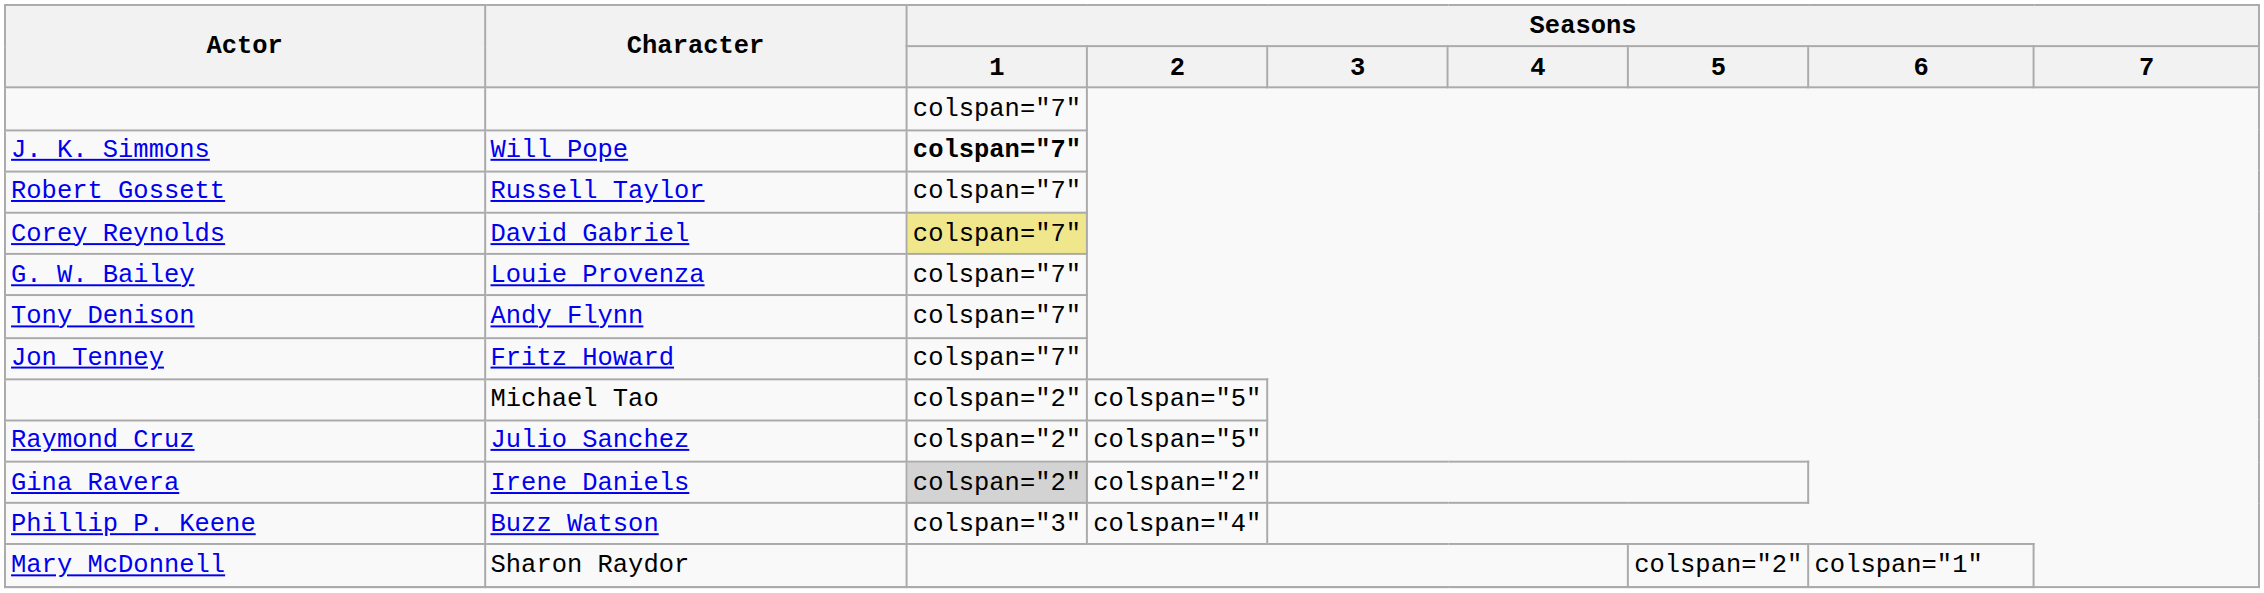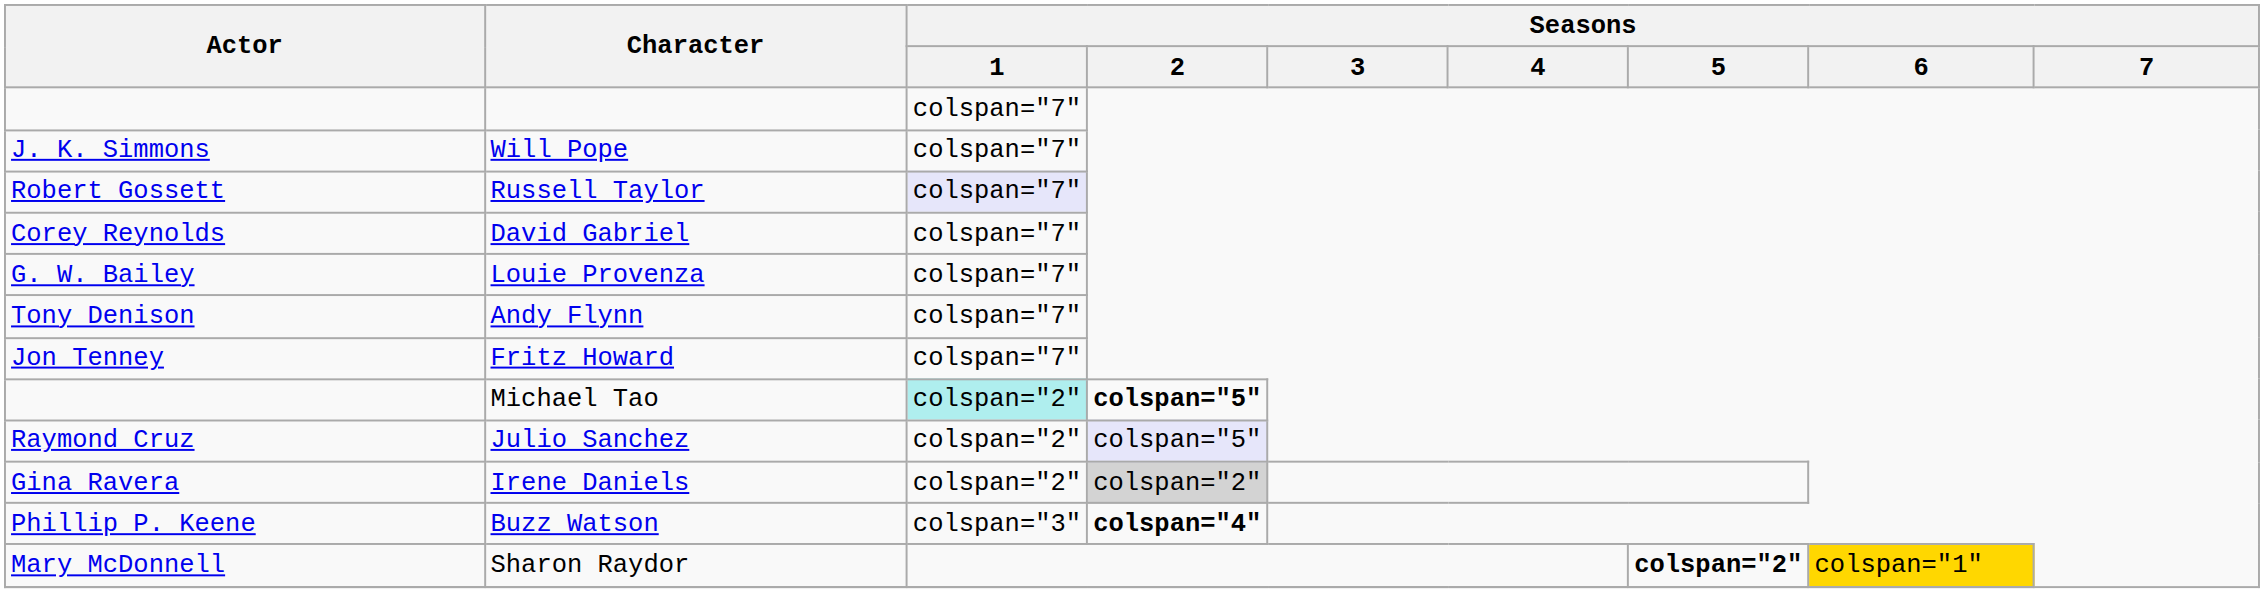(997, 150) bold -> (997, 150) normal
(997, 192) no background -> (997, 192) lavender background
(997, 233) khaki background -> (997, 233) no background
(997, 399) no background -> (997, 399) paleturquoise background
(1177, 399) normal -> (1177, 399) bold
(1177, 441) no background -> (1177, 441) lavender background
(997, 483) lightgrey background -> (997, 483) no background
(1177, 483) no background -> (1177, 483) lightgrey background
(1177, 524) normal -> (1177, 524) bold
(1718, 566) normal -> (1718, 566) bold
(1899, 566) no background -> (1899, 566) gold background
